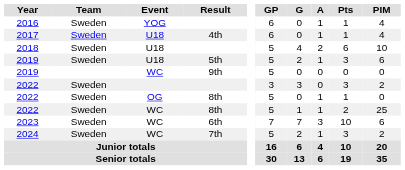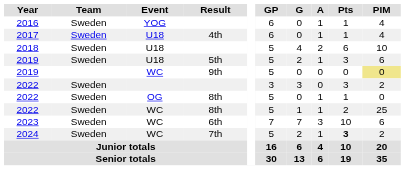(382, 72) no background -> (382, 72) khaki background
(346, 134) normal -> (346, 134) bold
